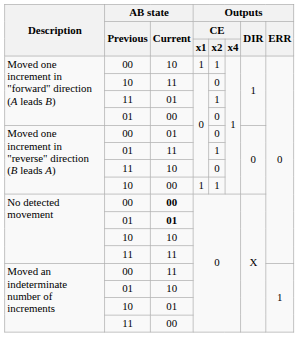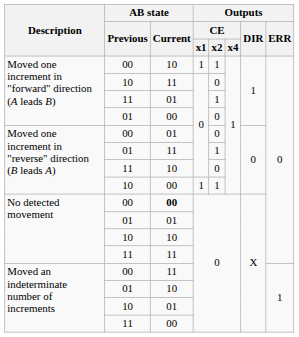(172, 220) bold -> (172, 220) normal
